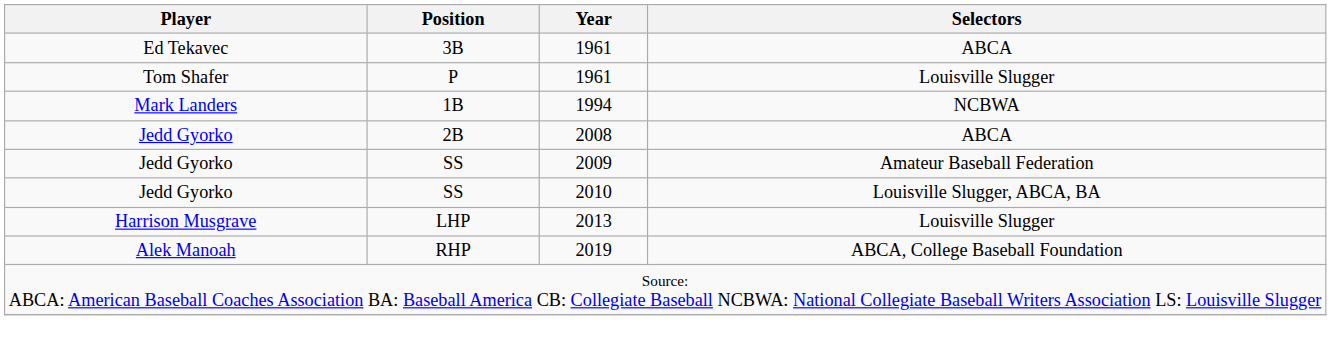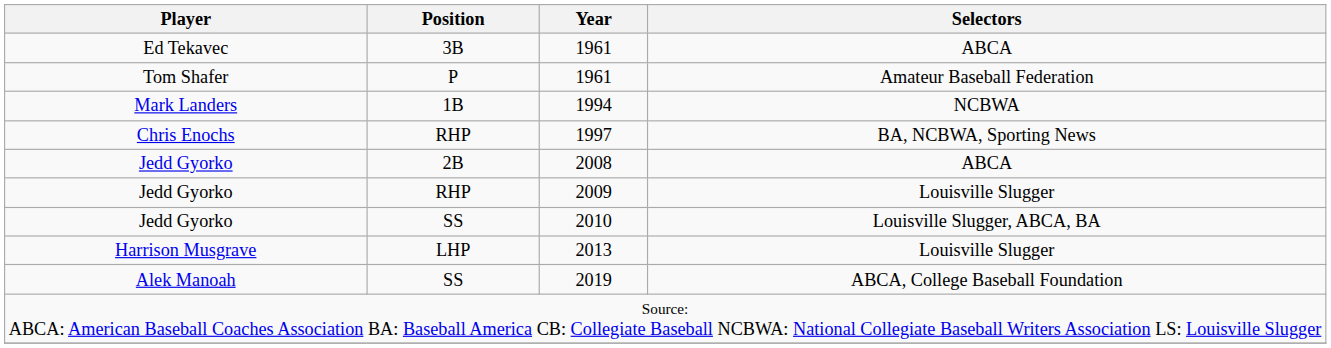(987, 76) Louisville Slugger -> (987, 76) Amateur Baseball Federation
+ row: (186, 134)
(453, 163) SS -> (453, 192) RHP
(987, 163) Amateur Baseball Federation -> (987, 192) Louisville Slugger
(453, 250) RHP -> (453, 279) SS
